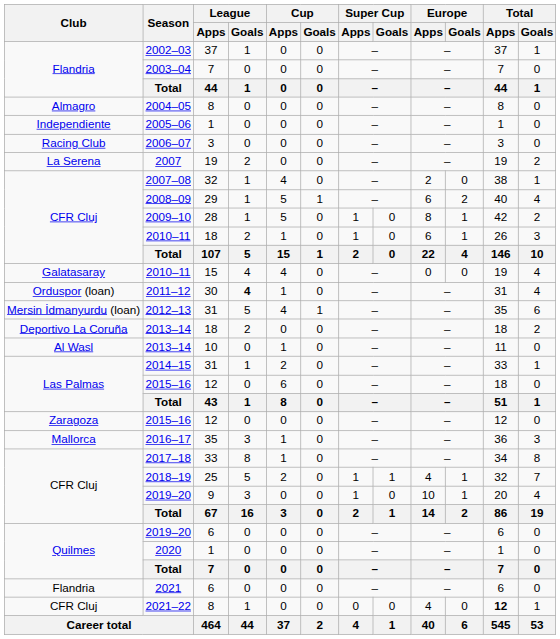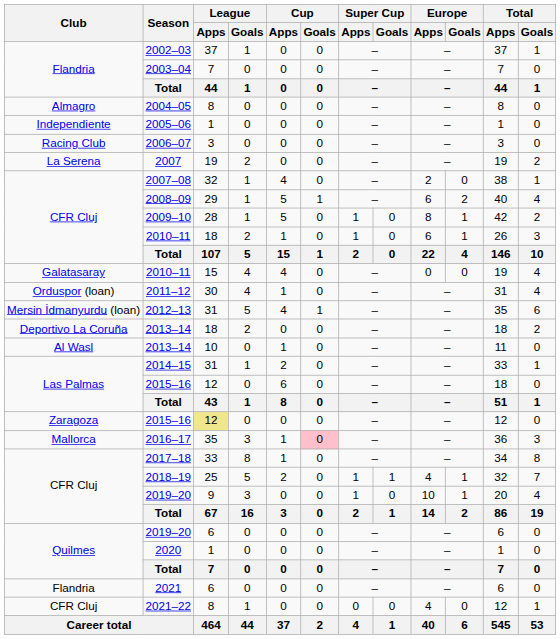(247, 291) bold -> (247, 291) normal
(211, 421) no background -> (211, 421) khaki background
(320, 439) no background -> (320, 439) pink background
(501, 606) bold -> (501, 606) normal
